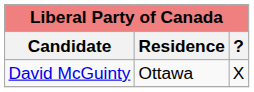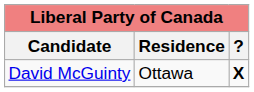(239, 73) normal -> (239, 73) bold
